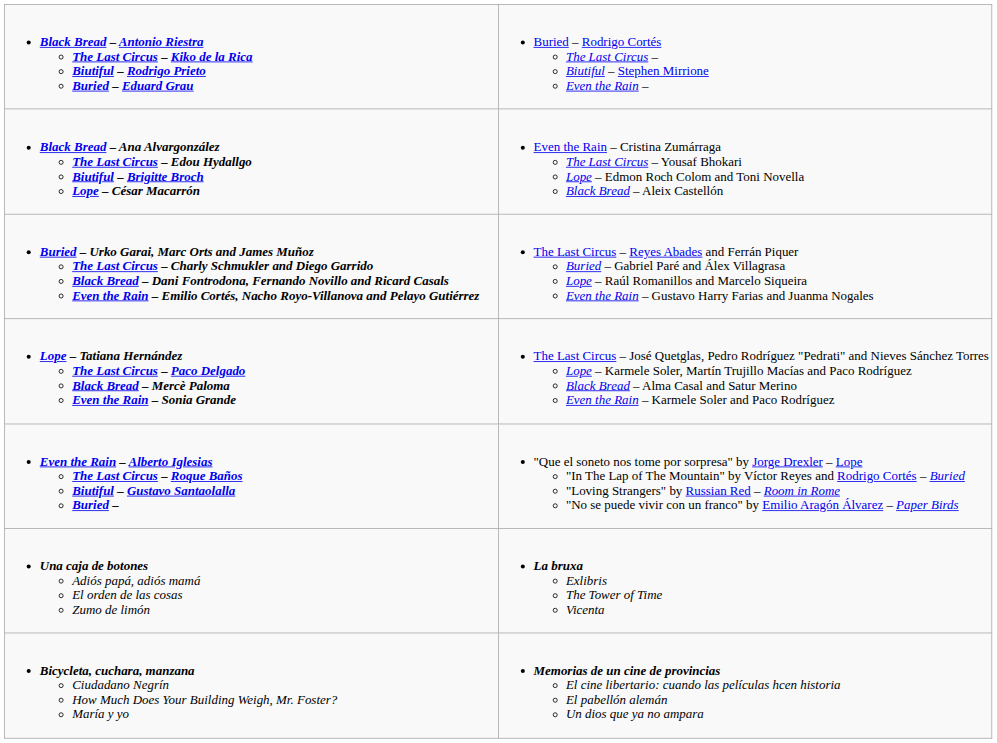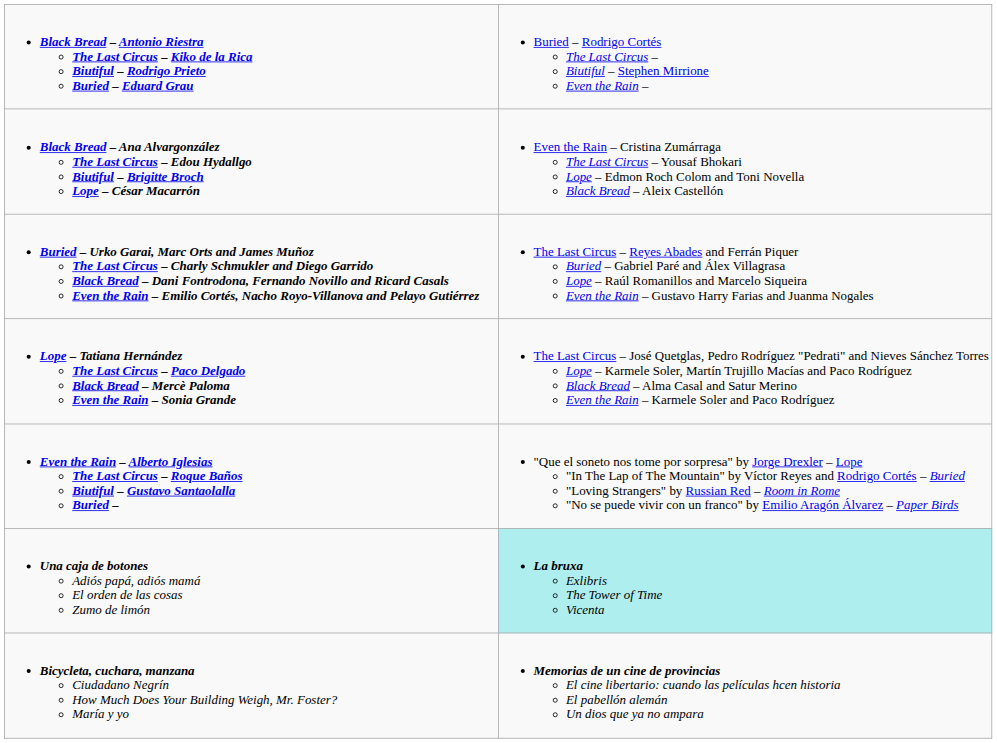(745, 588) no background -> (745, 588) paleturquoise background
